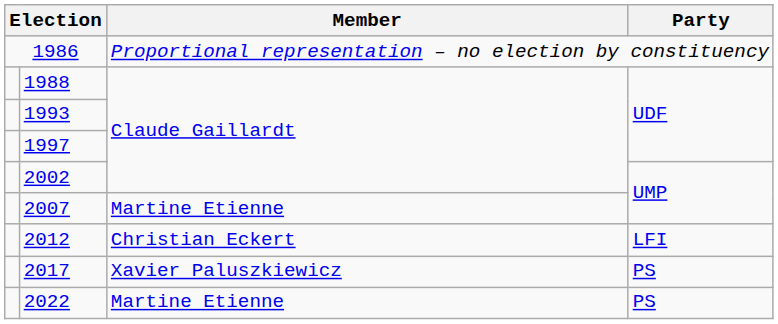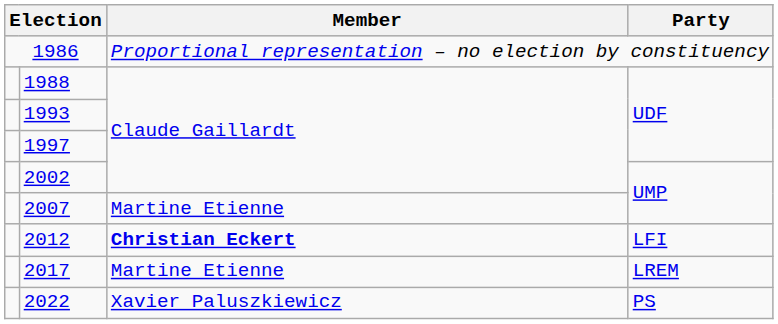(203, 240) normal -> (203, 240) bold
(226, 271) Xavier Paluszkiewicz -> (197, 271) Martine Etienne
(644, 271) PS -> (656, 271) LREM
(197, 303) Martine Etienne -> (226, 303) Xavier Paluszkiewicz
